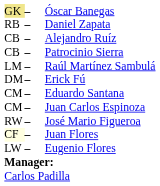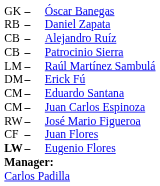(13, 10) khaki background -> (13, 10) no background
(11, 134) lightyellow background -> (11, 134) no background
(13, 148) normal -> (13, 148) bold
